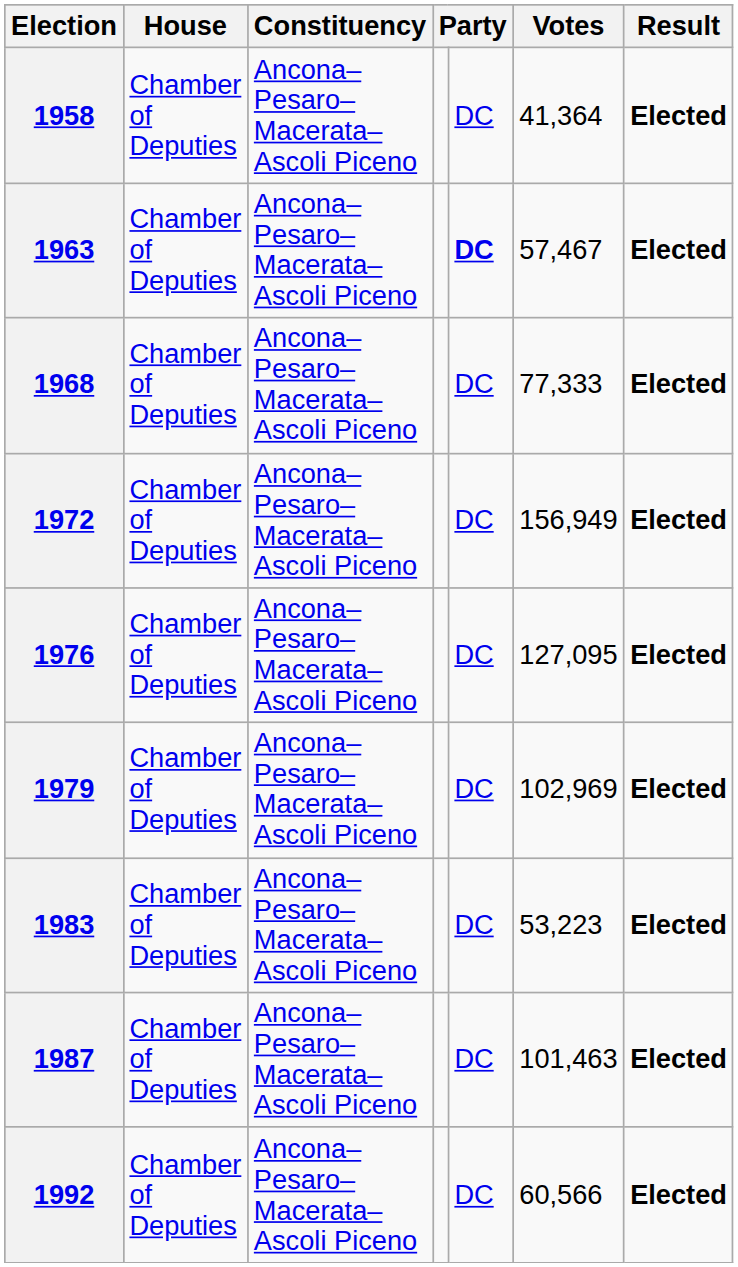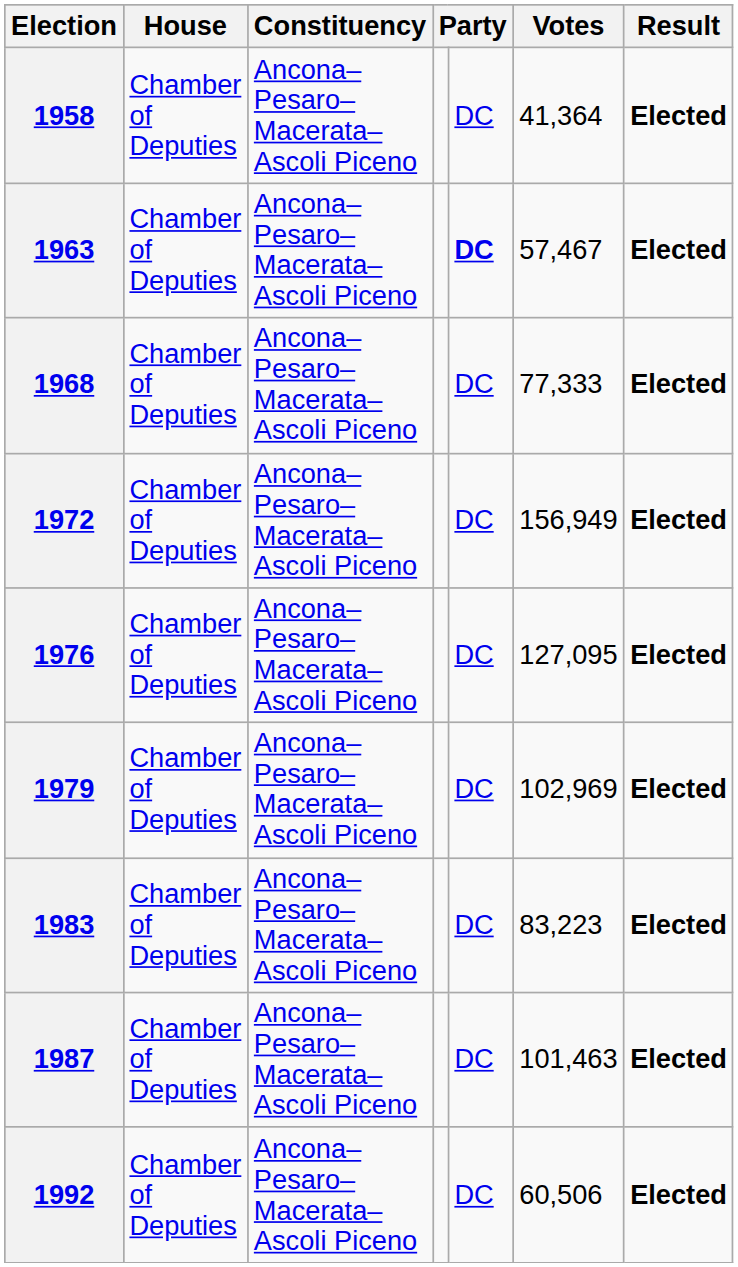(561, 924) 53,223 -> (561, 924) 83,223
(561, 1194) 60,566 -> (561, 1194) 60,506
